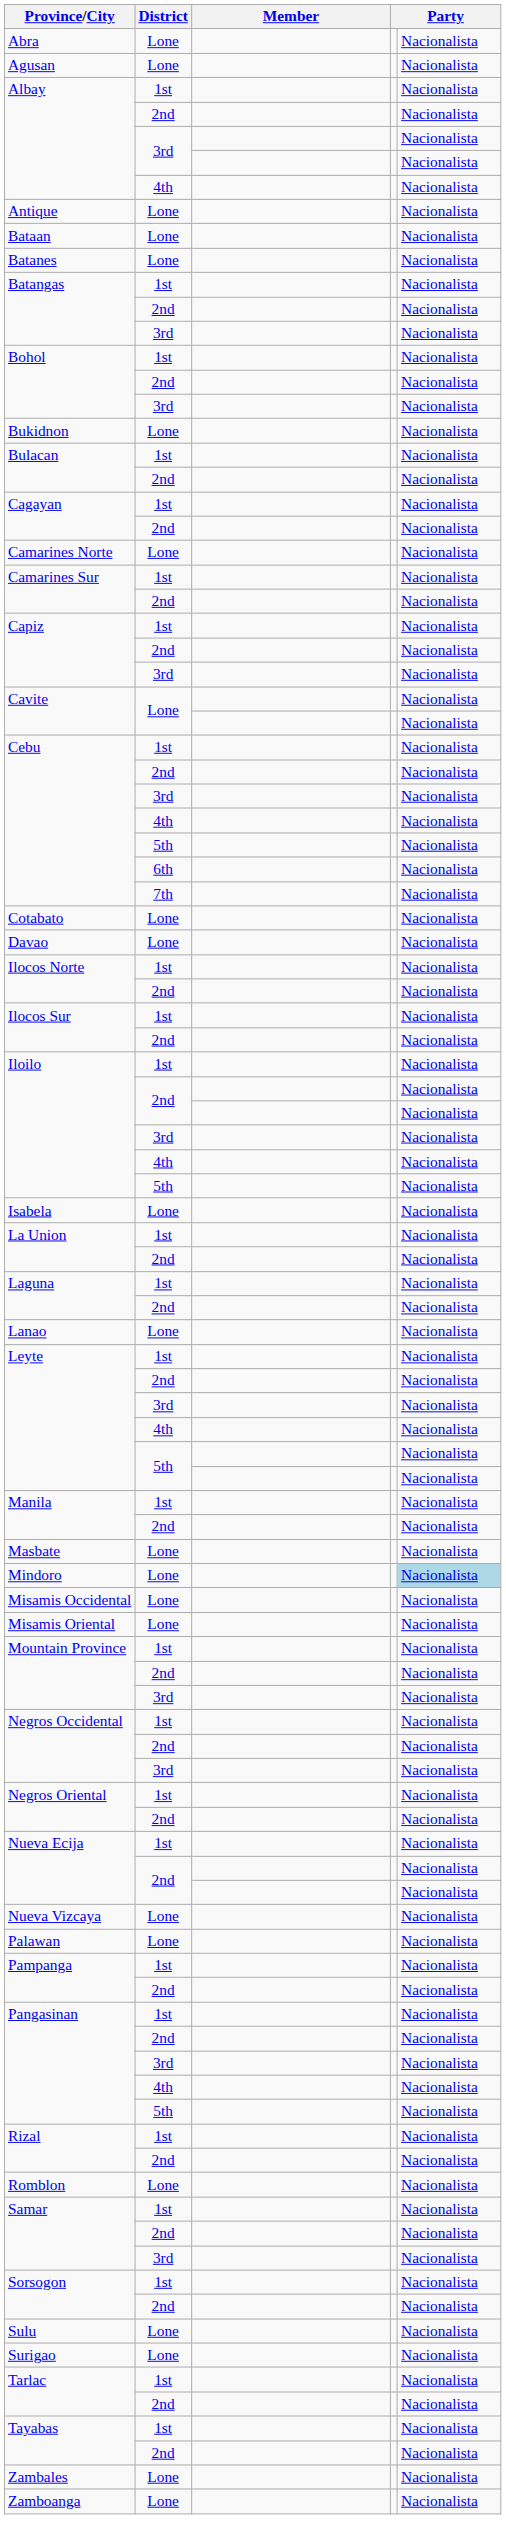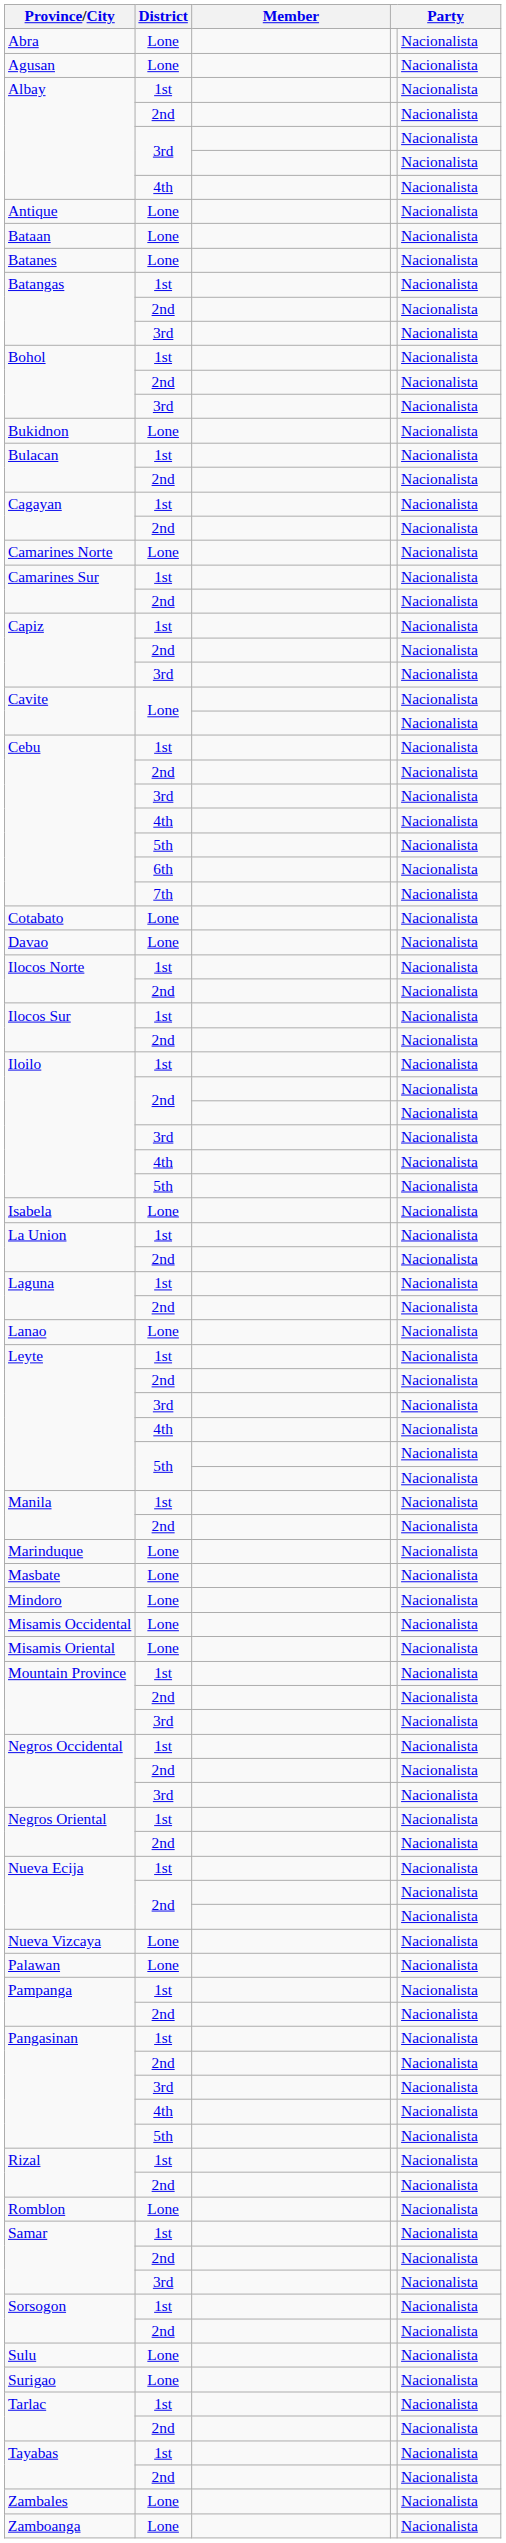+ row: (46, 1551)
(439, 1575) lightblue background -> (439, 1600) no background
